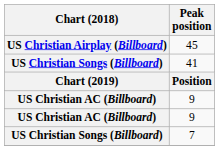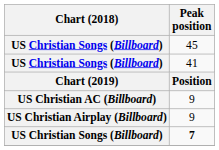(87, 44) US Christian Airplay (Billboard) -> (87, 44) US Christian Songs (Billboard)
(87, 117) US Christian AC (Billboard) -> (87, 117) US Christian Airplay (Billboard)
(192, 136) normal -> (192, 136) bold
